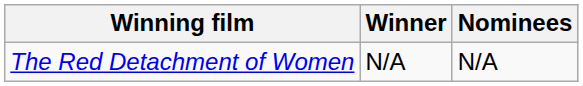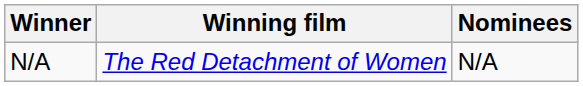columns swapped: (406, 23) <-> (182, 23)
